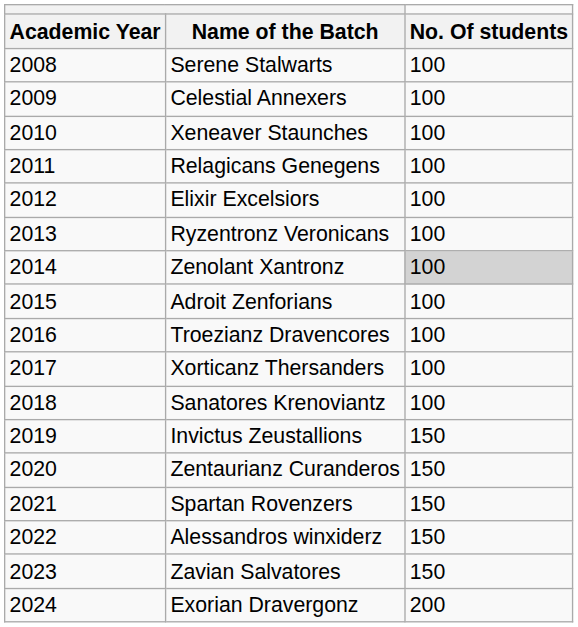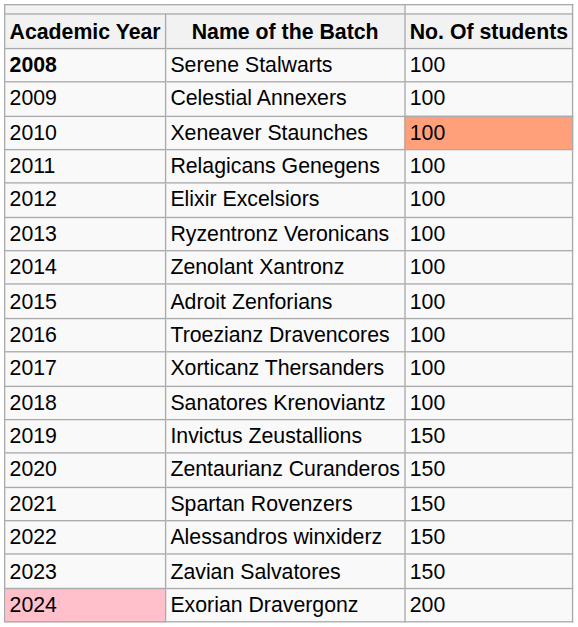(33, 64) normal -> (33, 64) bold
(427, 132) no background -> (427, 132) lightsalmon background
(427, 267) lightgrey background -> (427, 267) no background
(33, 604) no background -> (33, 604) pink background
